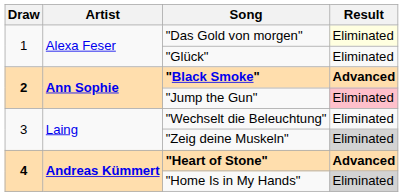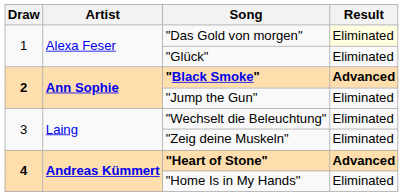(363, 98) pink background -> (363, 98) no background
(363, 139) lightgrey background -> (363, 139) no background
(363, 181) lightgrey background -> (363, 181) no background
